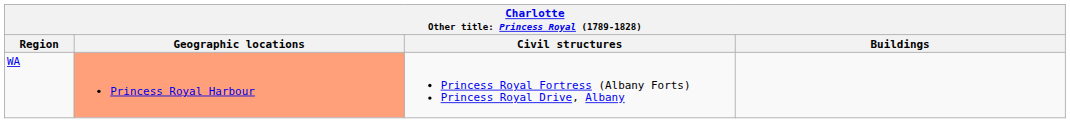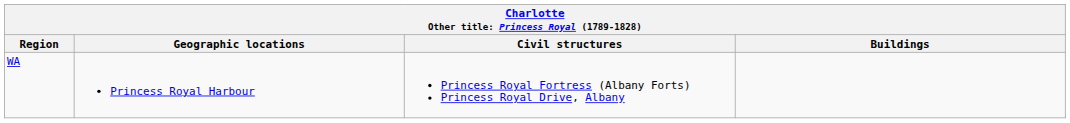(239, 91) lightsalmon background -> (239, 91) no background
